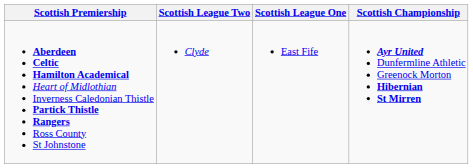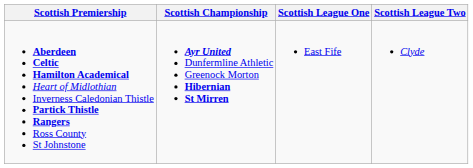columns swapped: (408, 12) <-> (204, 12)
